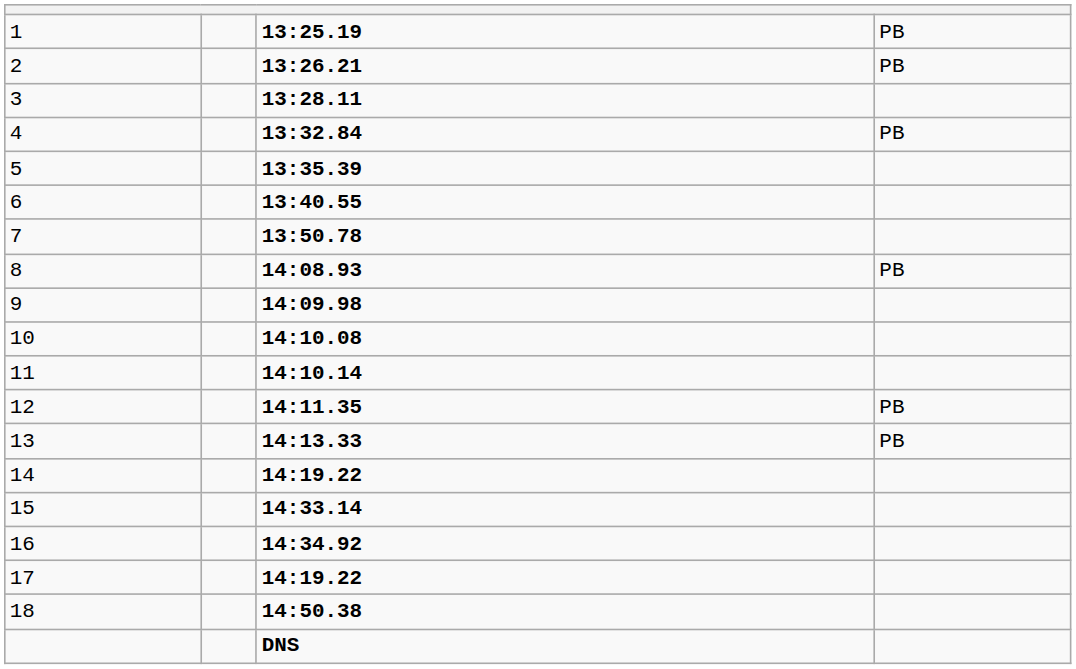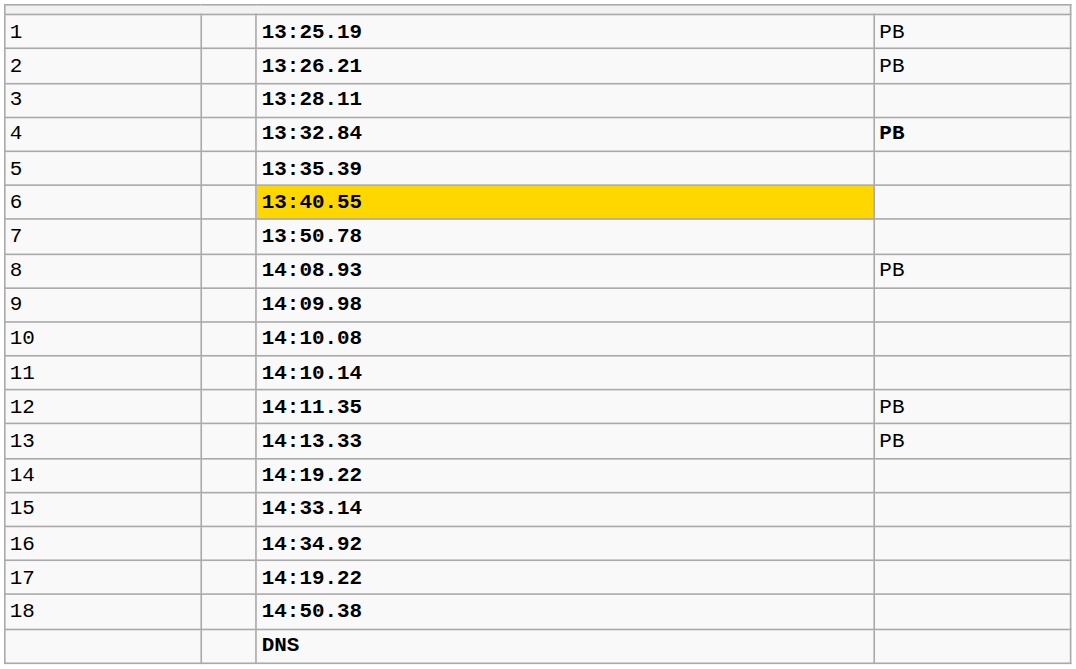(892, 134) normal -> (892, 134) bold
(312, 202) no background -> (312, 202) gold background
